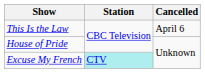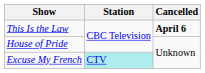(170, 28) normal -> (171, 28) bold
